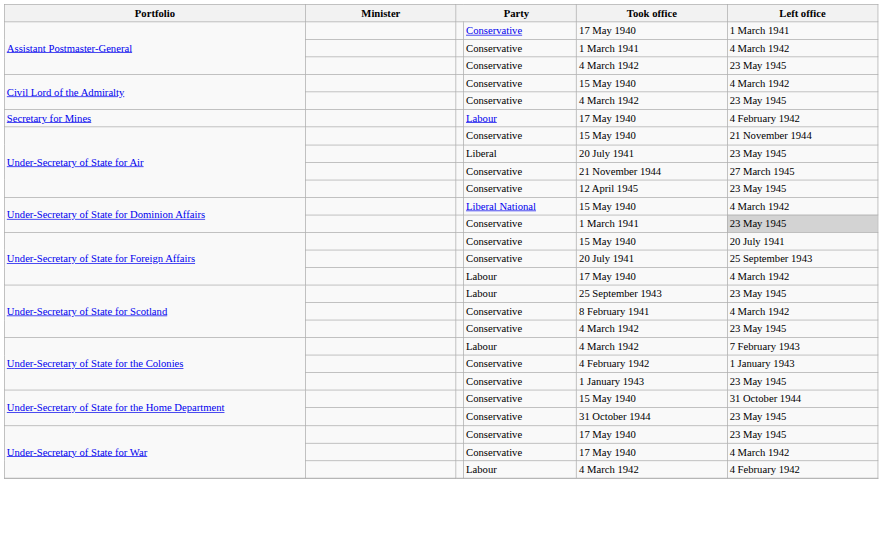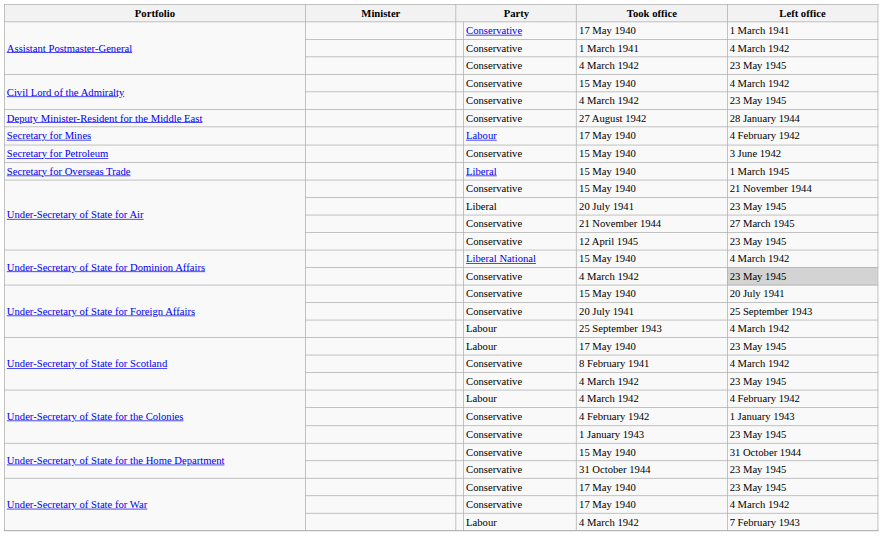+ row: (105, 118)
+ row: (58, 153)
+ row: (69, 171)
(609, 223) 1 March 1941 -> (609, 276) 4 March 1942
(607, 276) 17 May 1940 -> (620, 329) 25 September 1943
(620, 294) 25 September 1943 -> (607, 346) 17 May 1940
(765, 346) 7 February 1943 -> (765, 399) 4 February 1942
(765, 469) 4 February 1942 -> (765, 522) 7 February 1943
